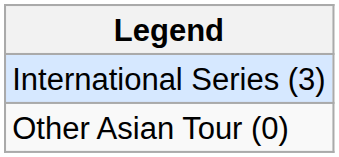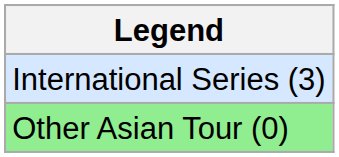(151, 128) no background -> (151, 128) lightgreen background
